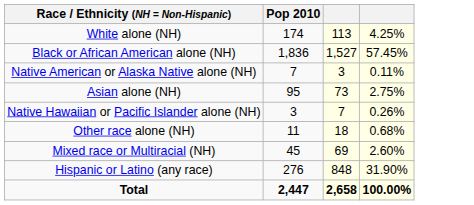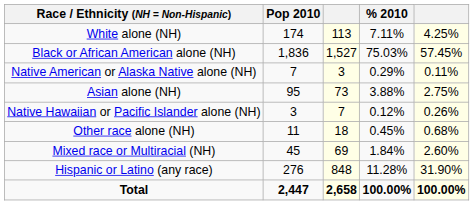+ column: (387, 14)
